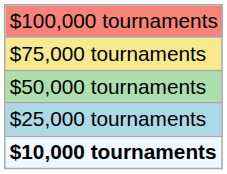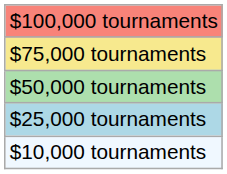(113, 152) bold -> (108, 152) normal
